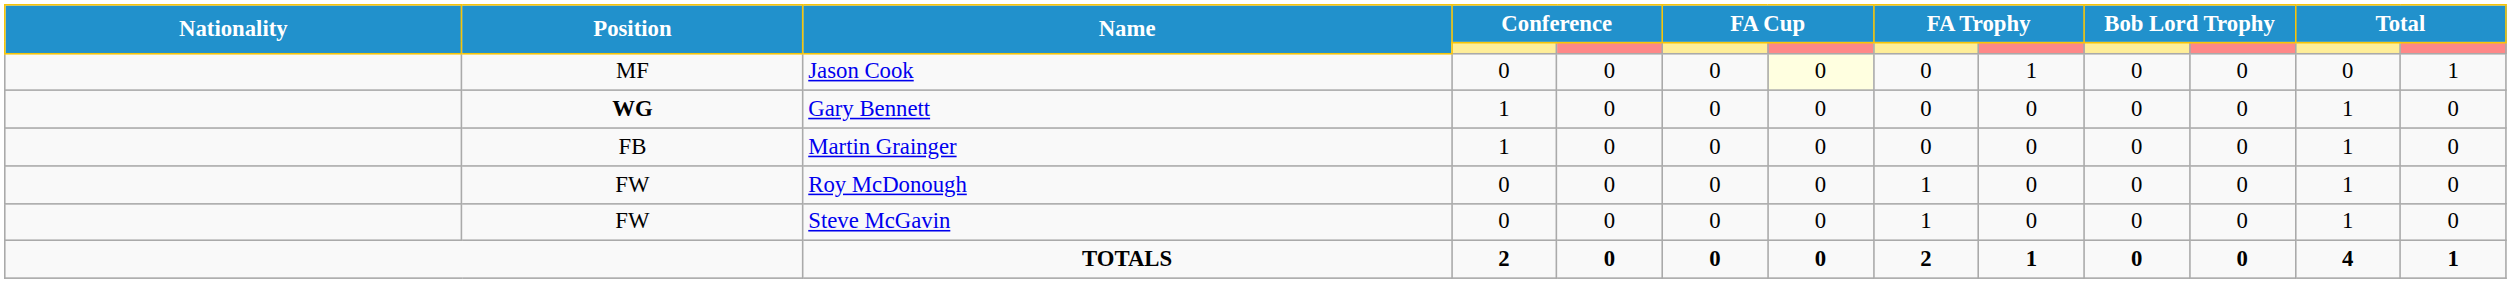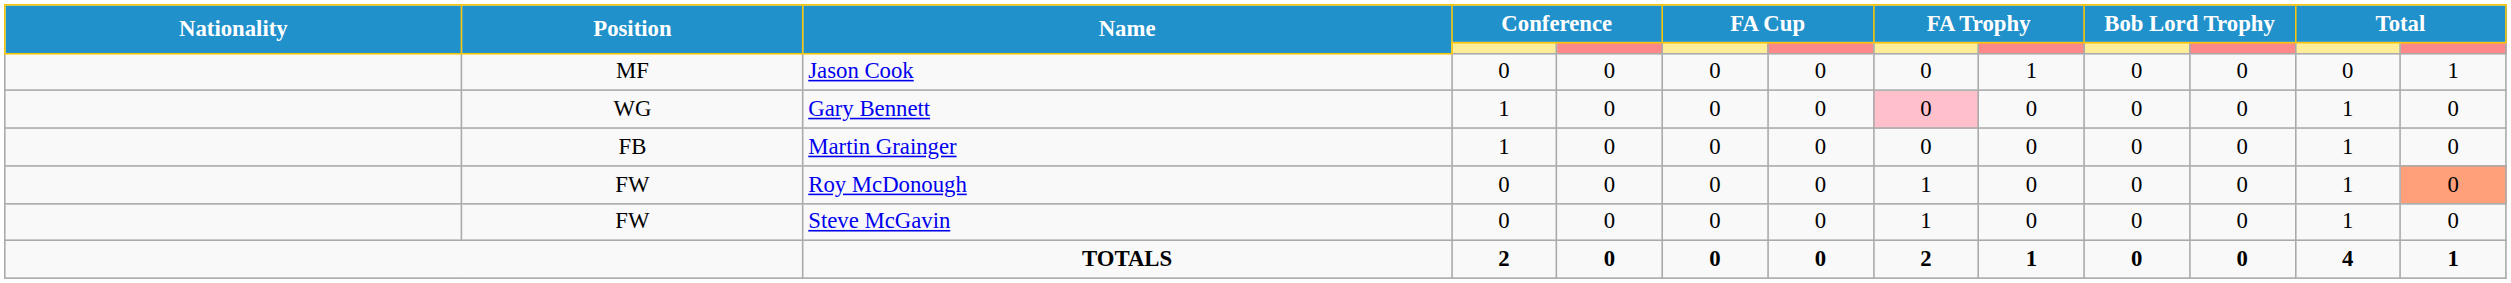(1820, 71) lightyellow background -> (1820, 71) no background
(632, 109) bold -> (632, 109) normal
(1926, 109) no background -> (1926, 109) pink background
(2453, 184) no background -> (2453, 184) lightsalmon background
